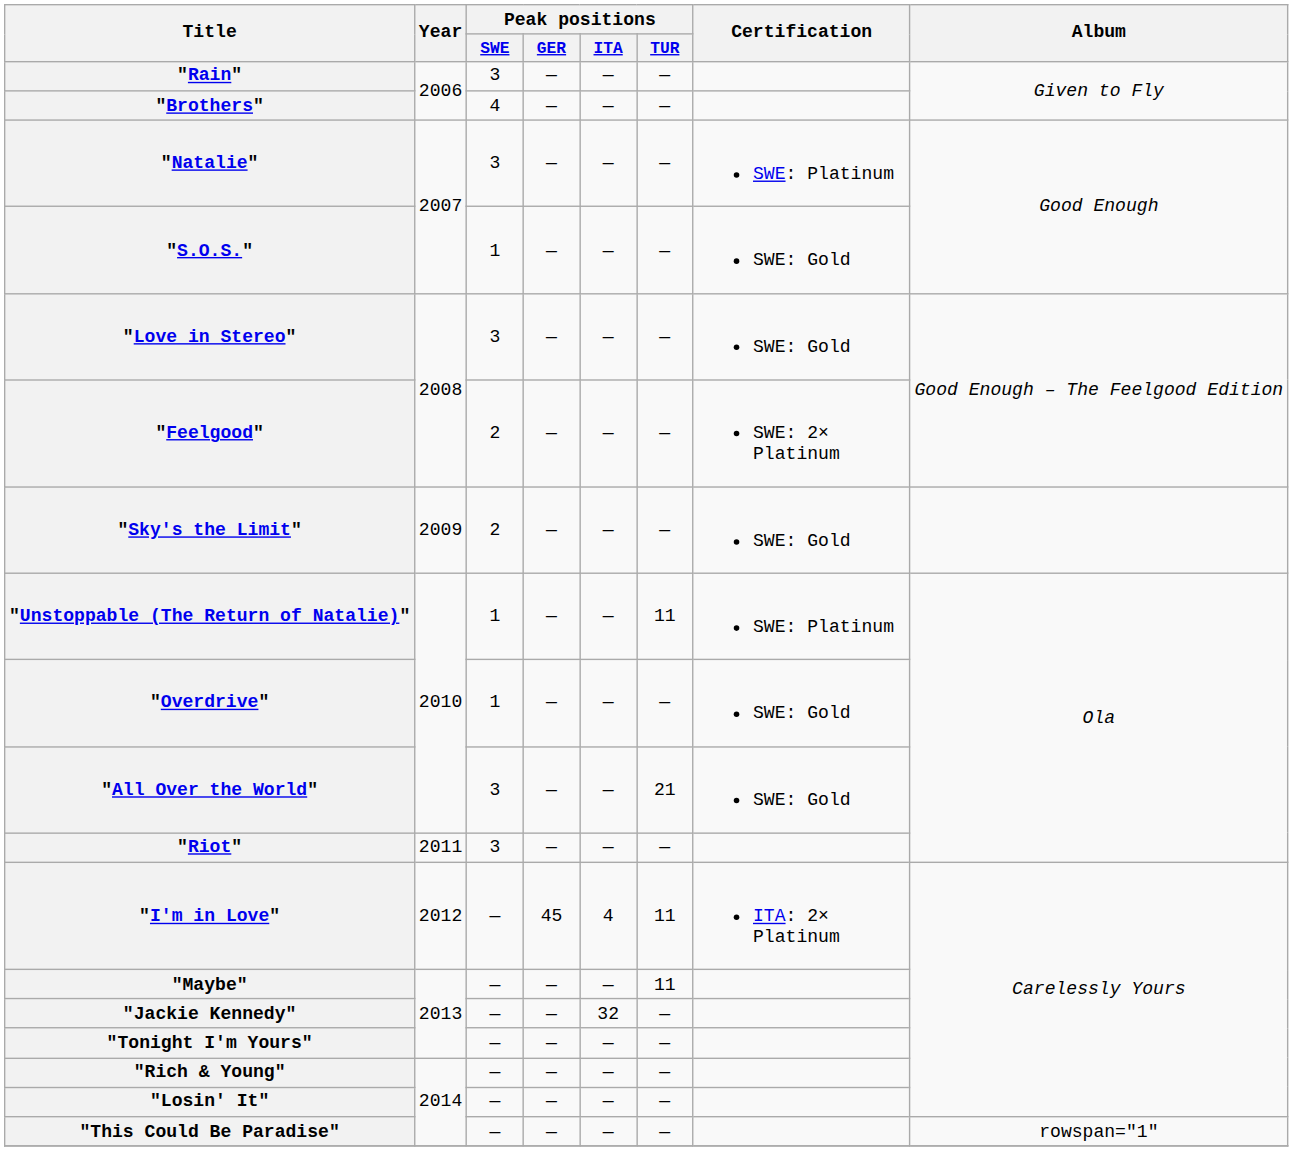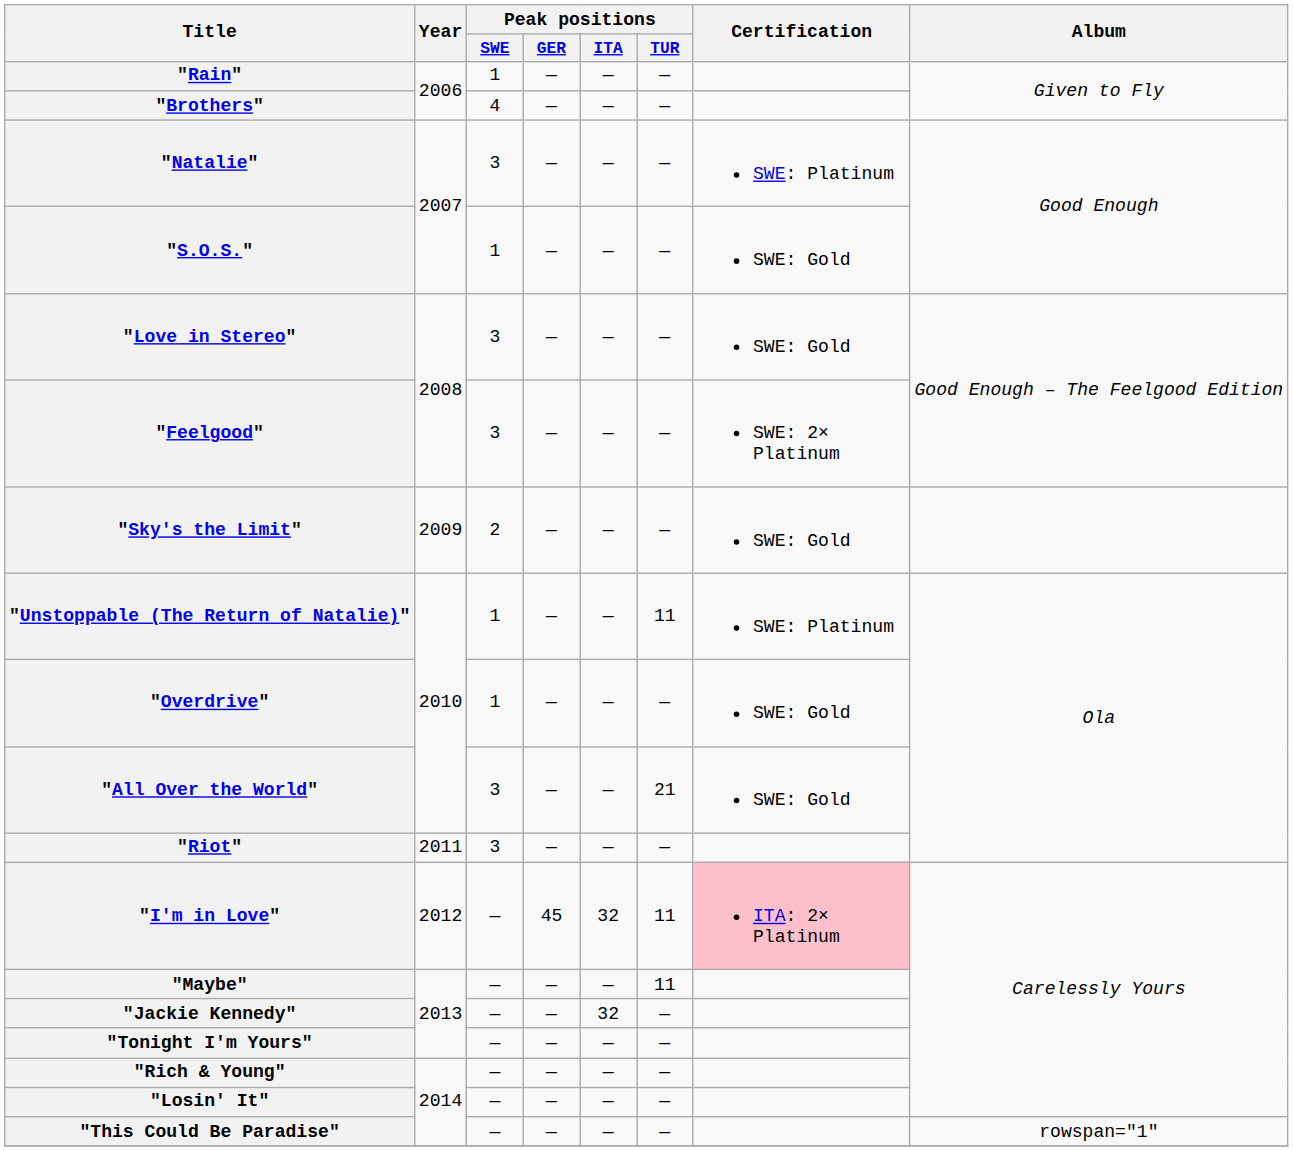(495, 76) 3 -> (495, 76) 1
(495, 433) 2 -> (495, 433) 3
(608, 916) 4 -> (608, 916) 32
(802, 926) no background -> (802, 926) pink background
